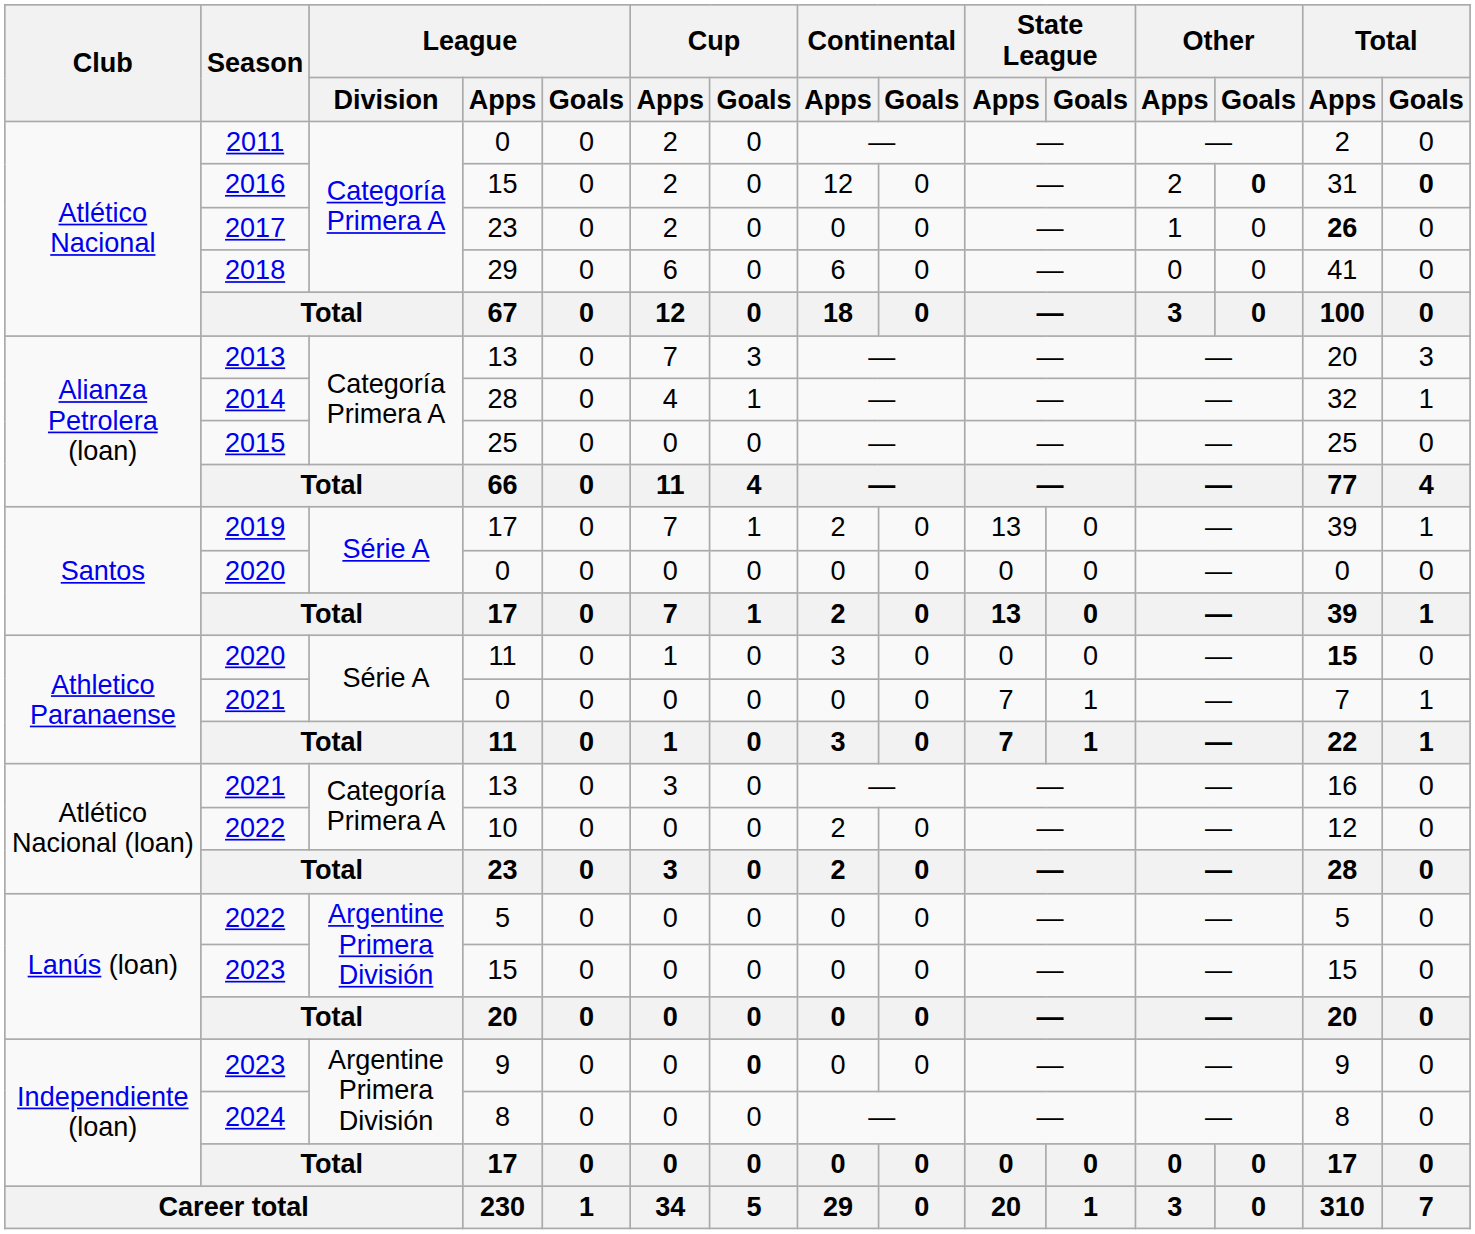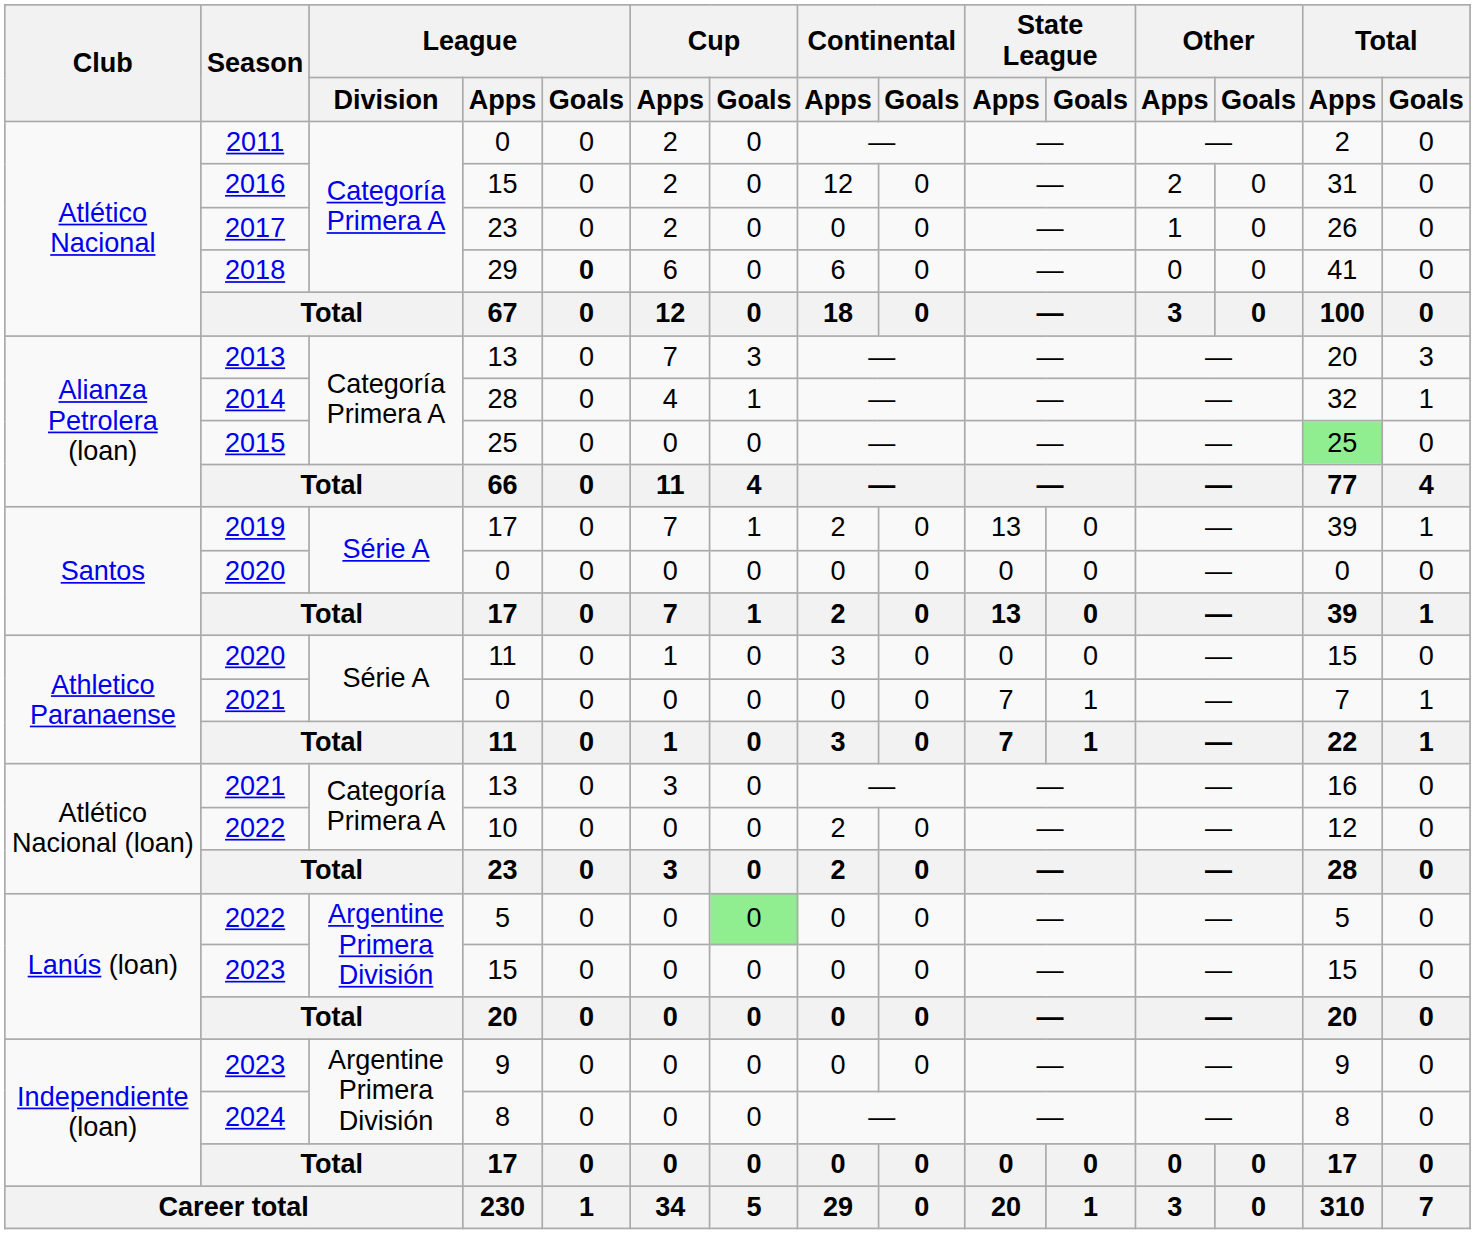(1259, 185) bold -> (1259, 185) normal
(1426, 185) bold -> (1426, 185) normal
(1342, 227) bold -> (1342, 227) normal
(586, 270) normal -> (586, 270) bold
(1342, 442) no background -> (1342, 442) lightgreen background
(1342, 656) bold -> (1342, 656) normal
(754, 918) no background -> (754, 918) lightgreen background
(754, 1065) bold -> (754, 1065) normal
